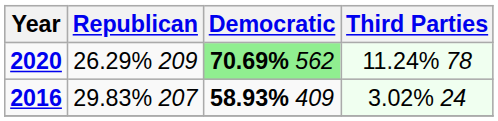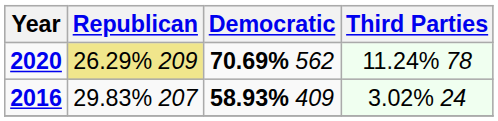(135, 61) no background -> (135, 61) khaki background
(272, 61) lightgreen background -> (272, 61) no background
